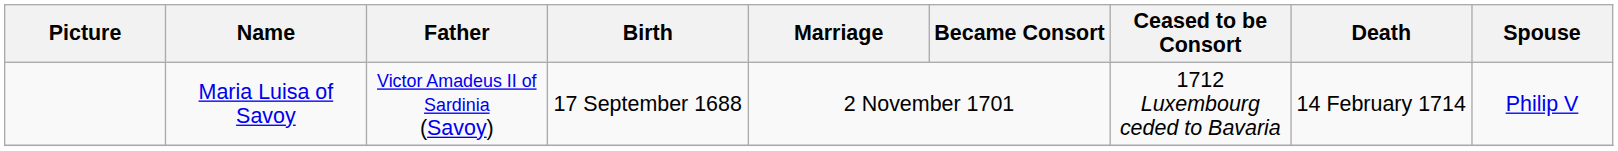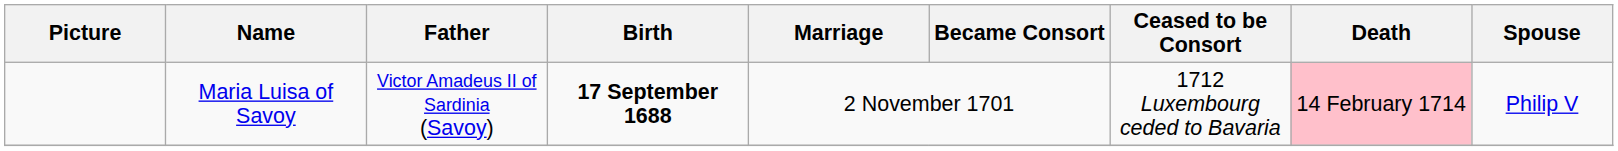(648, 103) normal -> (648, 103) bold
(1381, 103) no background -> (1381, 103) pink background
